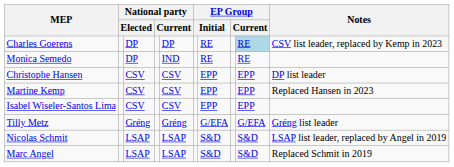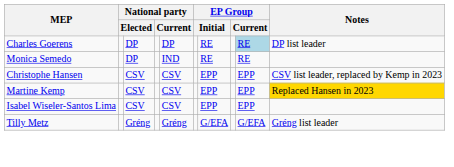(357, 43) CSV list leader, replaced by Kemp in 2023 -> (299, 43) DP list leader
(299, 75) DP list leader -> (357, 75) CSV list leader, replaced by Kemp in 2023
(323, 91) no background -> (323, 91) gold background
- row: (37, 138)
- row: (30, 153)
